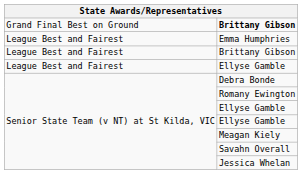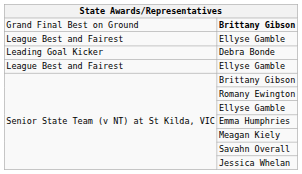(255, 39) Emma Humphries -> (252, 39) Ellyse Gamble
(65, 53) League Best and Fairest -> (55, 53) Leading Goal Kicker
(257, 53) Brittany Gibson -> (247, 53) Debra Bonde
(247, 80) Debra Bonde -> (257, 80) Brittany Gibson
(252, 121) Ellyse Gamble -> (255, 121) Emma Humphries
